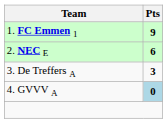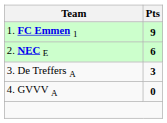(153, 91) lightblue background -> (153, 91) no background
